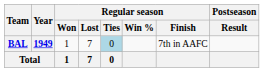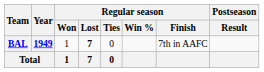(90, 44) normal -> (90, 44) bold
(112, 44) lightblue background -> (112, 44) no background
